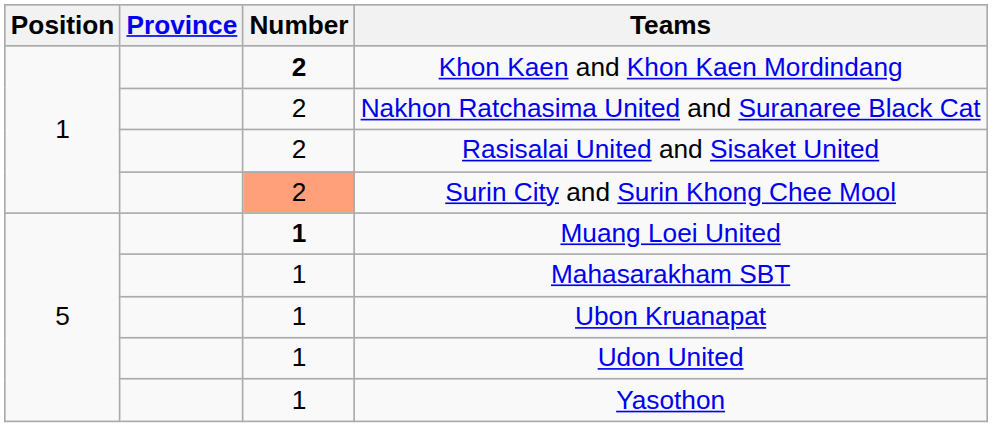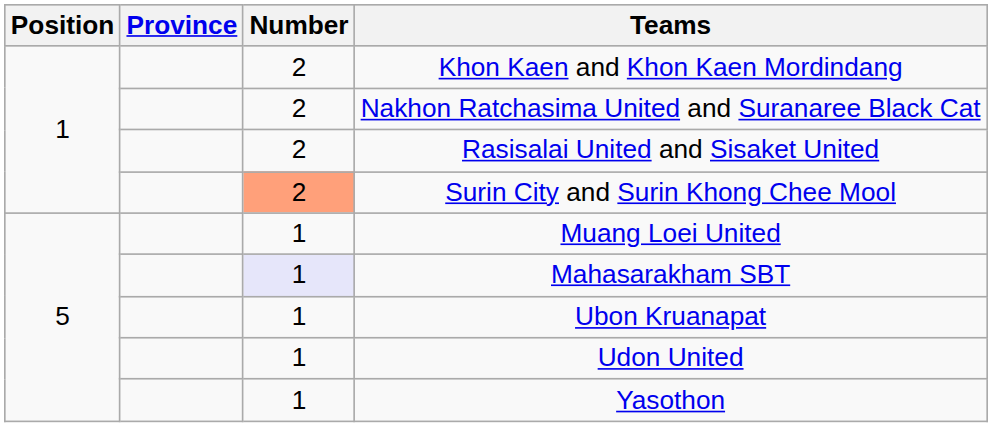(299, 66) bold -> (299, 66) normal
(299, 233) bold -> (299, 233) normal
(299, 274) no background -> (299, 274) lavender background
